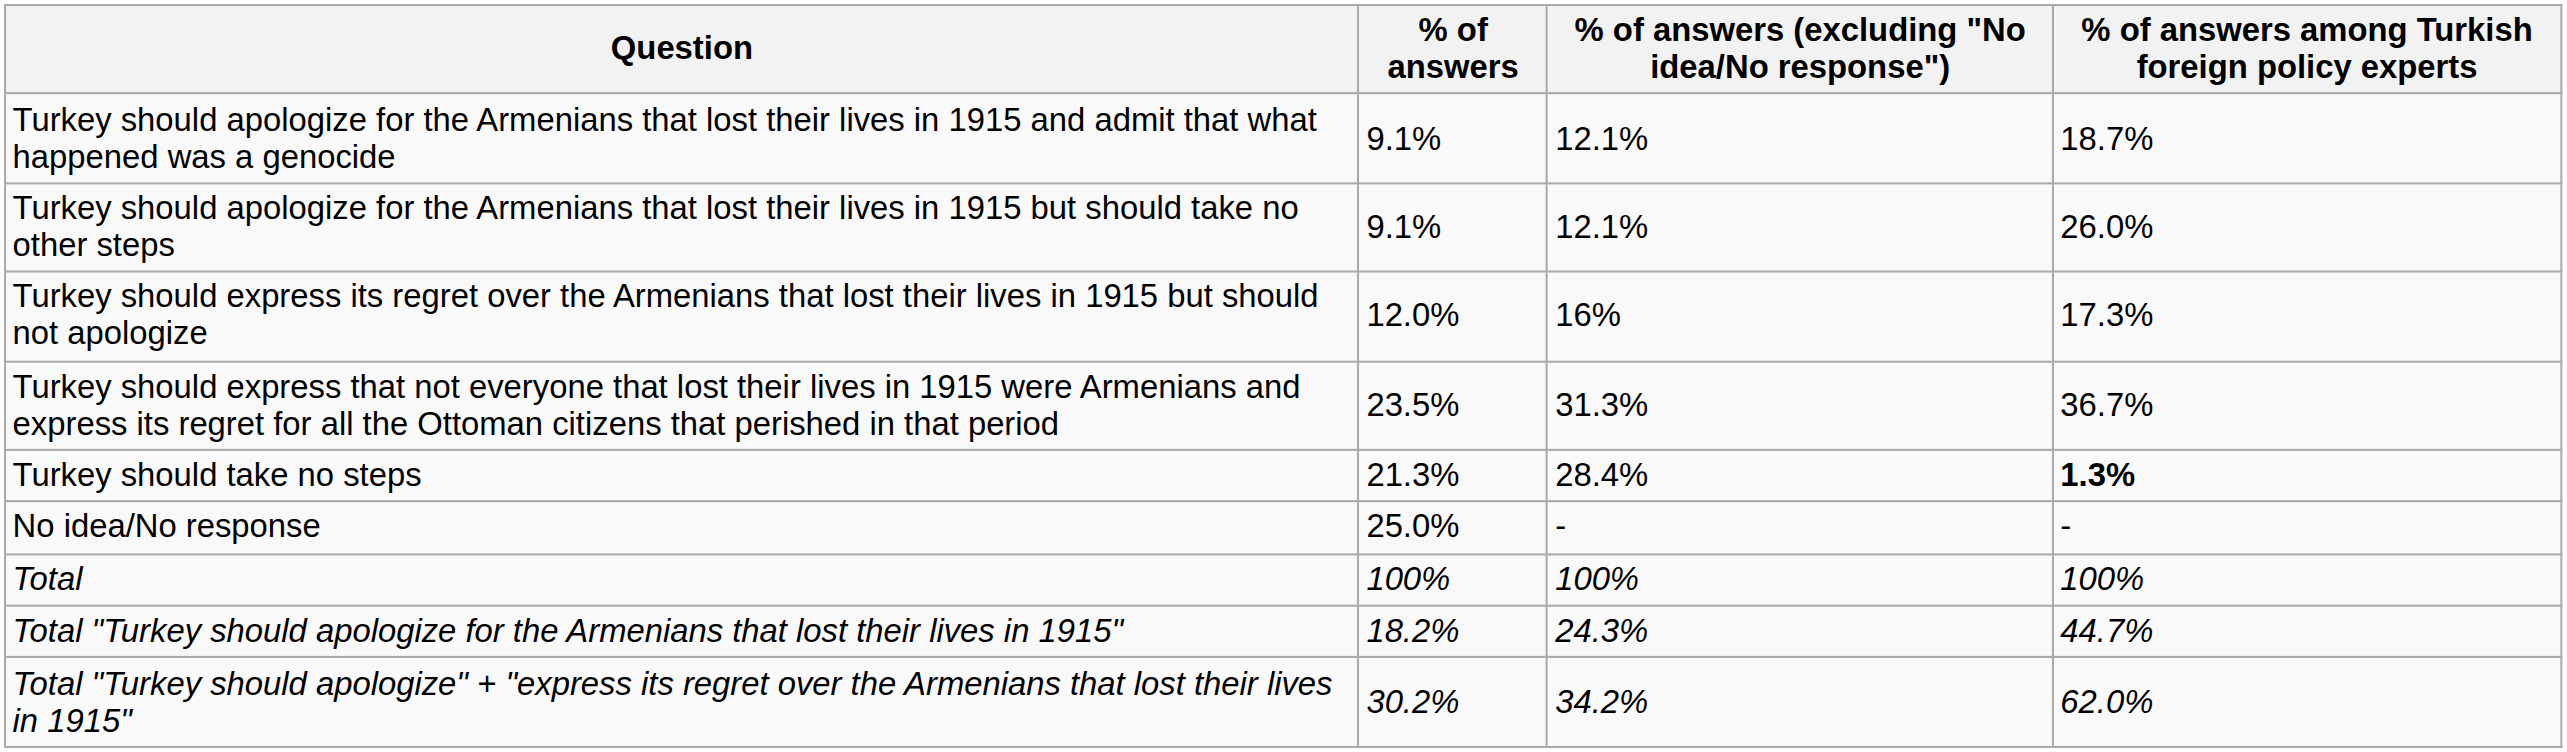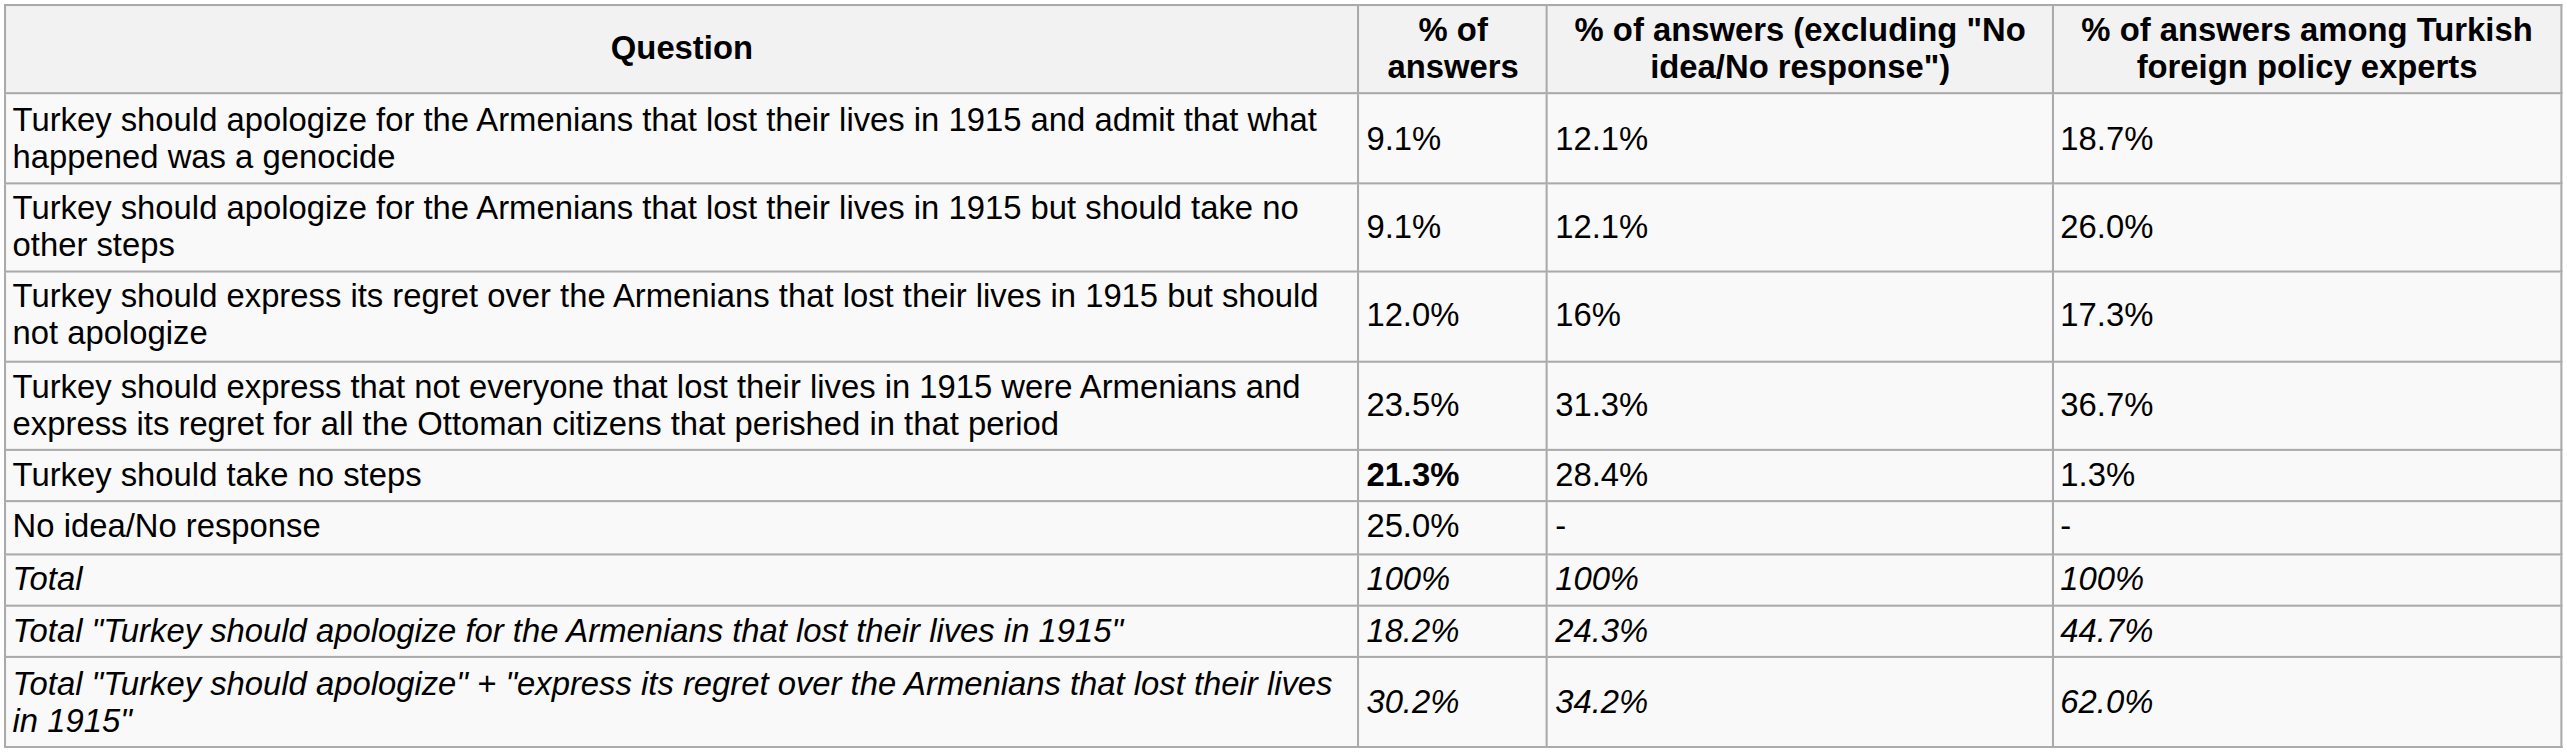(1413, 475) normal -> (1413, 475) bold
(2098, 475) bold -> (2098, 475) normal
